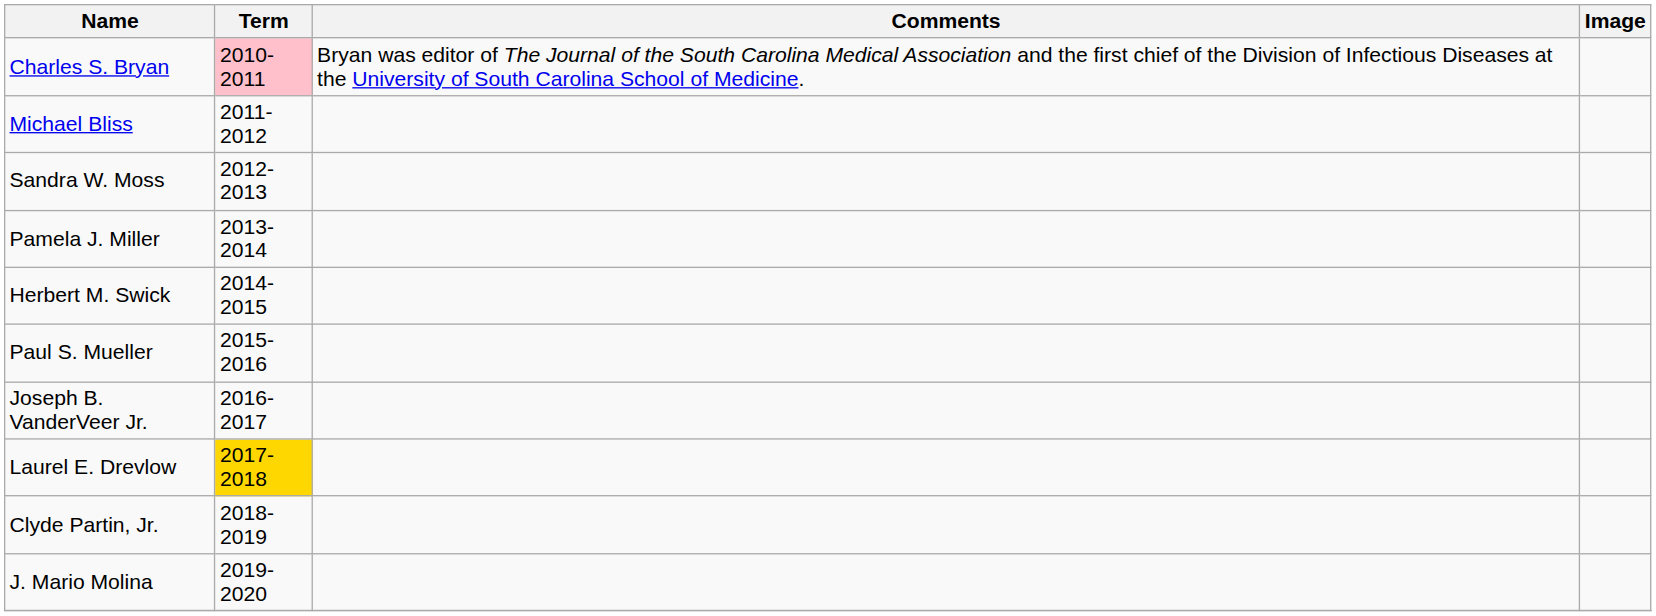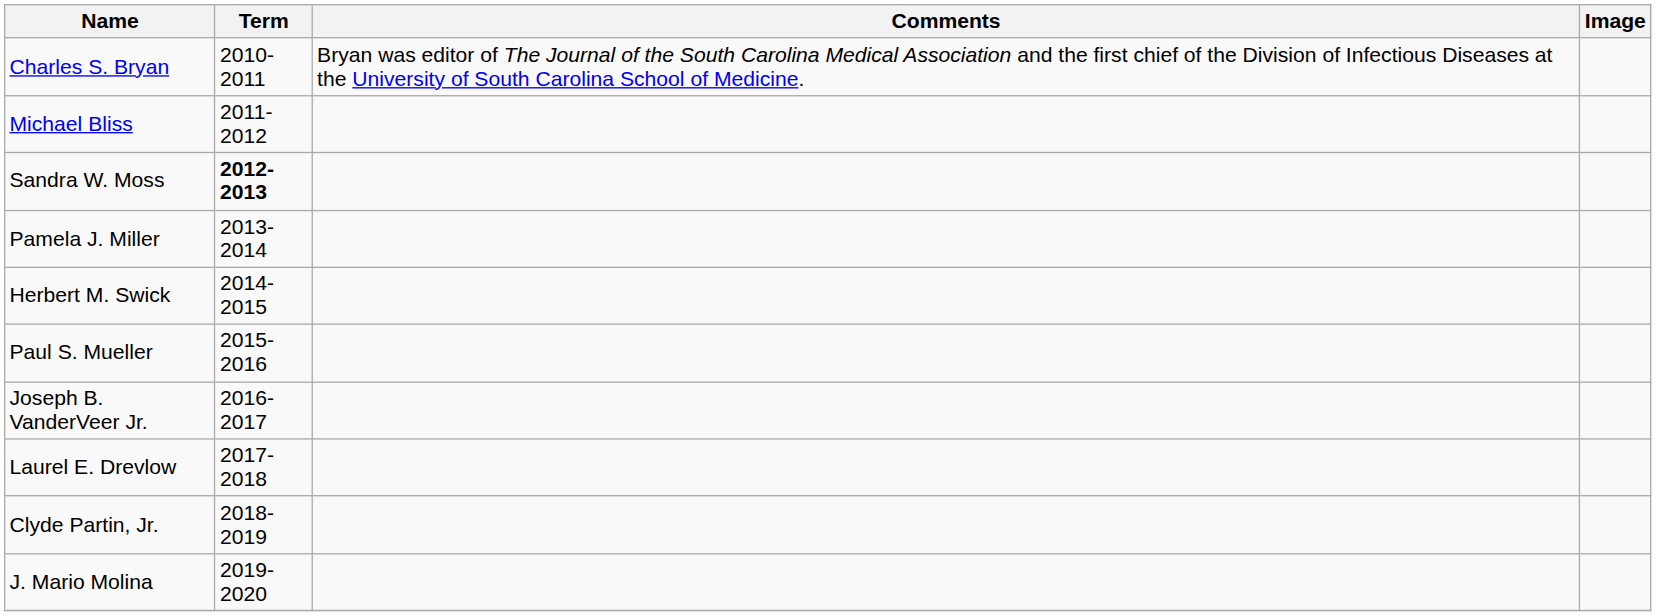(247, 66) pink background -> (247, 66) no background
(247, 181) normal -> (247, 181) bold
(247, 467) gold background -> (247, 467) no background
